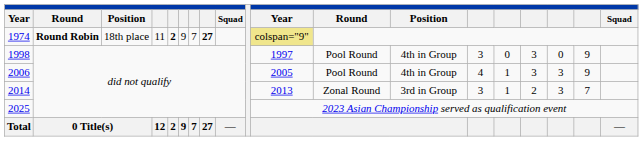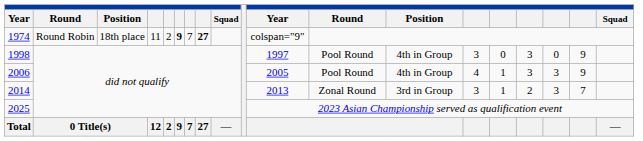(67, 36) bold -> (65, 36) normal
(173, 36) bold -> (169, 36) normal
(184, 36) normal -> (179, 36) bold
(282, 36) khaki background -> (277, 36) no background
